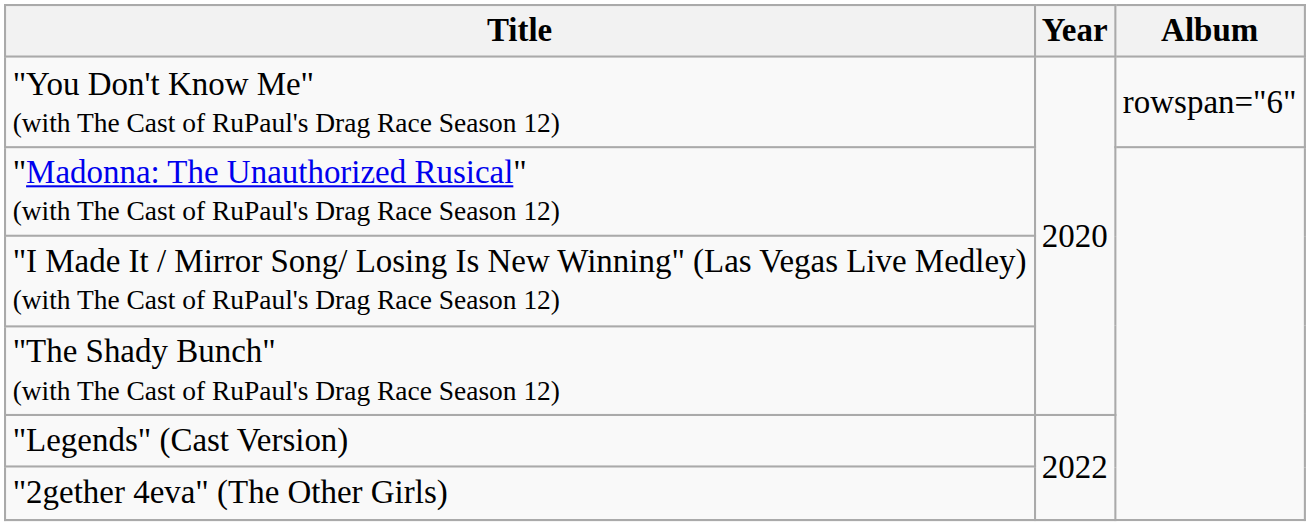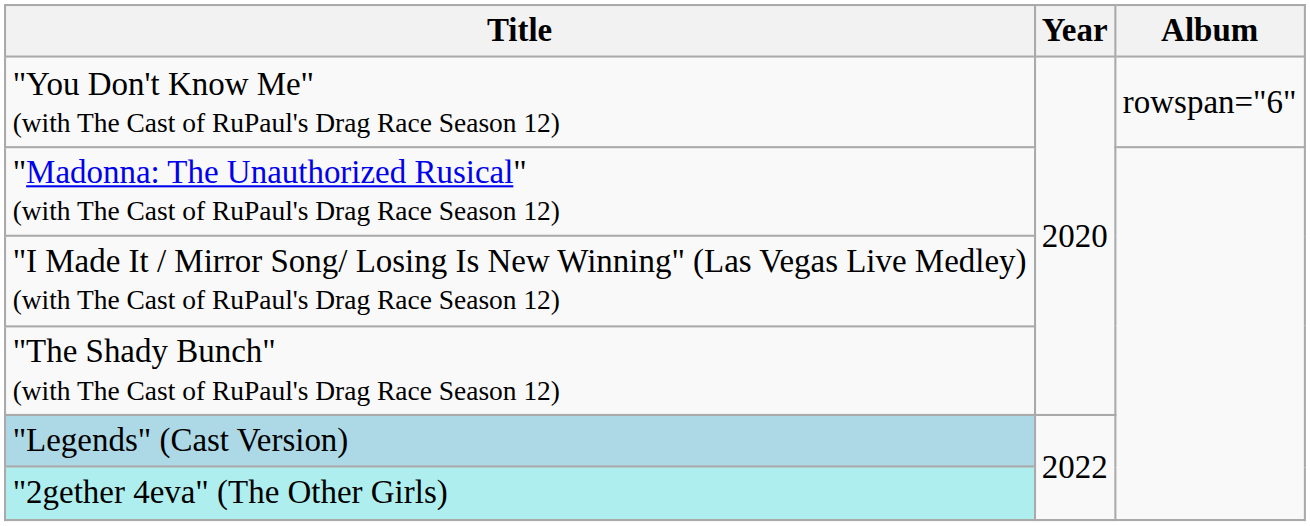(180, 440) no background -> (180, 440) lightblue background
(230, 492) no background -> (230, 492) paleturquoise background
